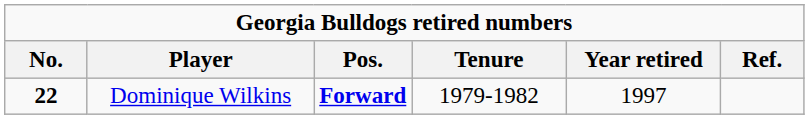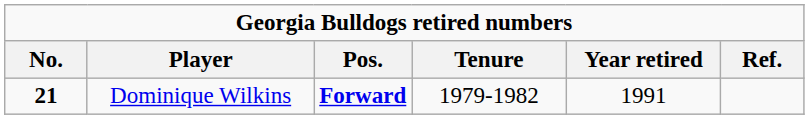(46, 95) 22 -> (46, 95) 21
(644, 95) 1997 -> (644, 95) 1991
